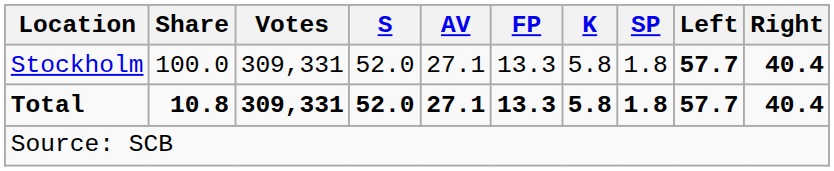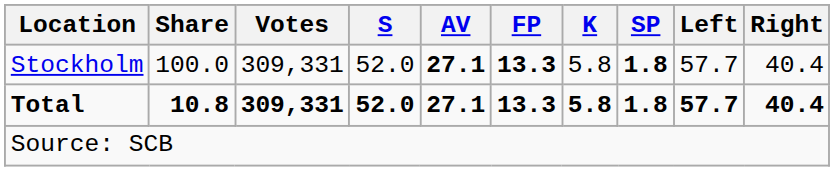(456, 65) normal -> (456, 65) bold
(526, 65) normal -> (526, 65) bold
(646, 65) normal -> (646, 65) bold
(709, 65) bold -> (709, 65) normal
(794, 65) bold -> (794, 65) normal
